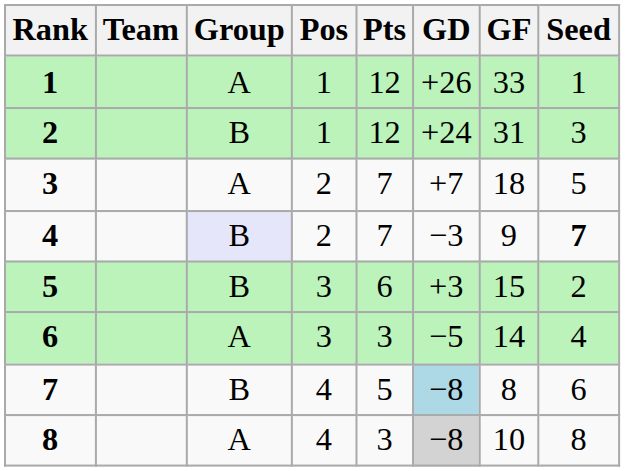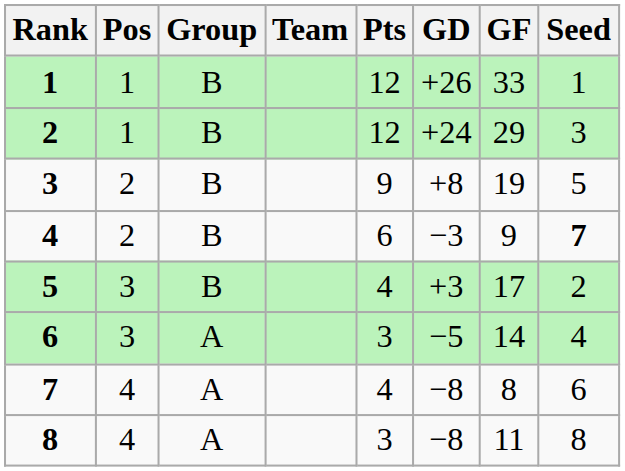columns swapped: (141, 30) <-> (324, 30)
(239, 81) A -> (212, 81) B
(509, 132) 31 -> (509, 132) 29
(239, 183) A -> (212, 183) B
(385, 183) 7 -> (385, 183) 9
(446, 183) +7 -> (446, 183) +8
(509, 183) 18 -> (509, 183) 19
(239, 235) lavender background -> (212, 235) no background
(385, 235) 7 -> (385, 235) 6
(385, 286) 6 -> (385, 286) 4
(509, 286) 15 -> (509, 286) 17
(239, 388) B -> (212, 388) A
(385, 388) 5 -> (385, 388) 4
(446, 388) lightblue background -> (446, 388) no background
(446, 440) lightgrey background -> (446, 440) no background
(509, 440) 10 -> (509, 440) 11
